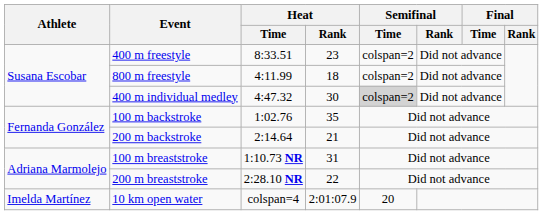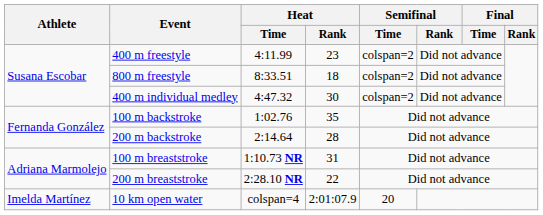(273, 55) 8:33.51 -> (273, 55) 4:11.99
(273, 76) 4:11.99 -> (273, 76) 8:33.51
(388, 96) lightgrey background -> (388, 96) no background
(333, 138) 21 -> (333, 138) 28
